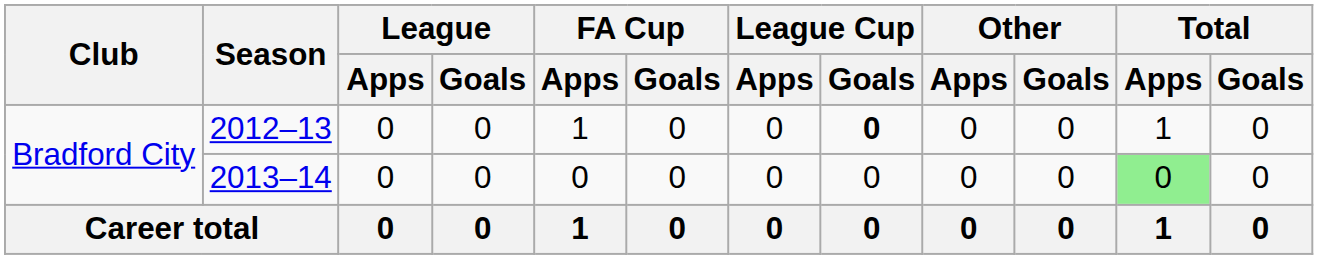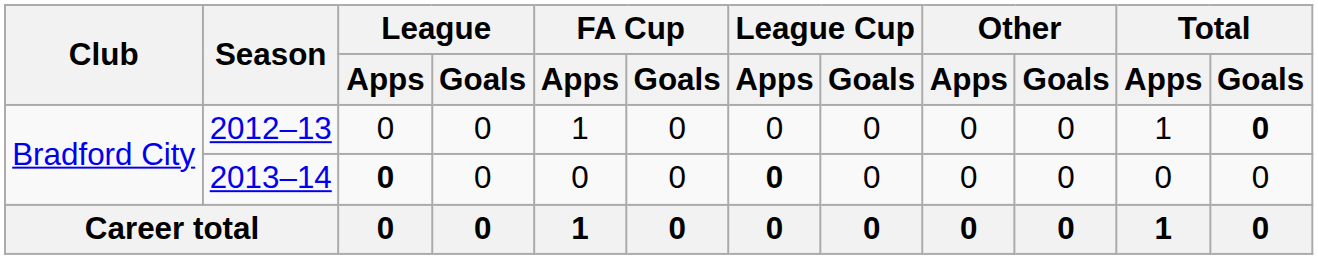(872, 128) bold -> (872, 128) normal
(1261, 128) normal -> (1261, 128) bold
(385, 178) normal -> (385, 178) bold
(774, 178) normal -> (774, 178) bold
(1163, 178) lightgreen background -> (1163, 178) no background
